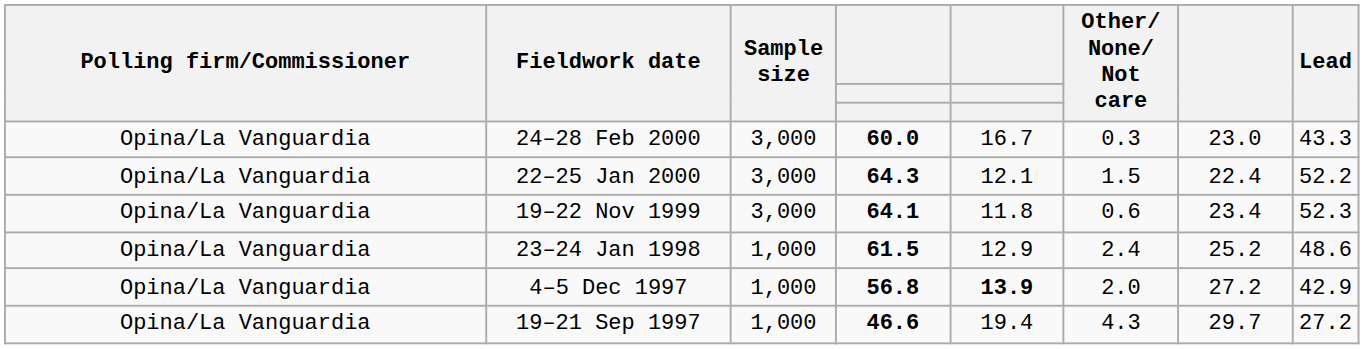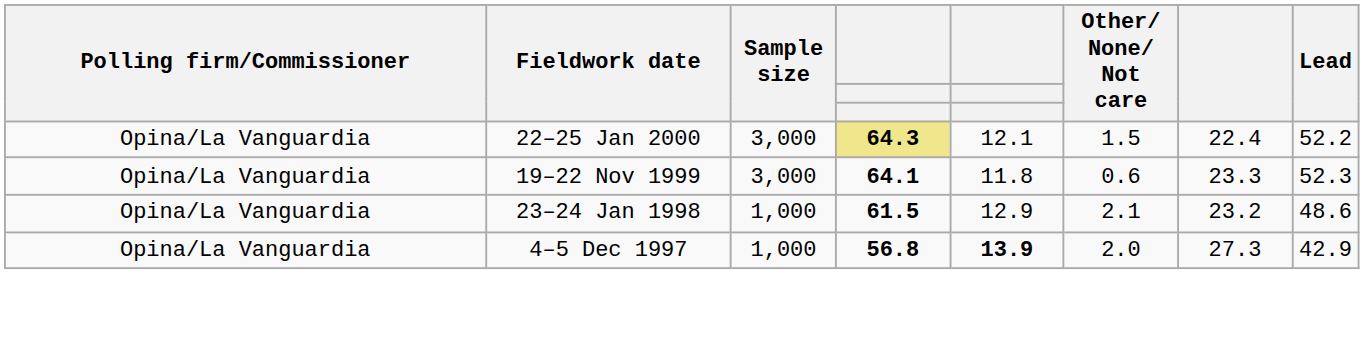- row: (608, 139)
(893, 176) no background -> (893, 139) khaki background
(1235, 213) 23.4 -> (1235, 176) 23.3
(1121, 250) 2.4 -> (1121, 213) 2.1
(1235, 250) 25.2 -> (1235, 213) 23.2
(1235, 287) 27.2 -> (1235, 250) 27.3
- row: (608, 324)
